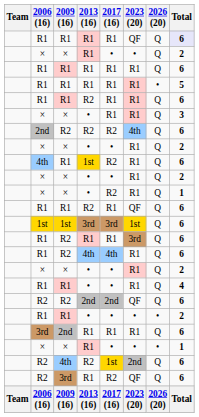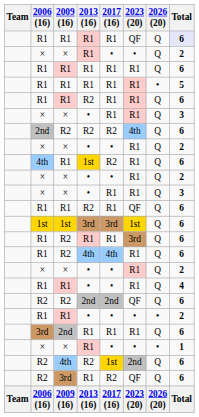(112, 193) R2 -> (112, 193) R1
(182, 193) 1 -> (182, 193) 3
